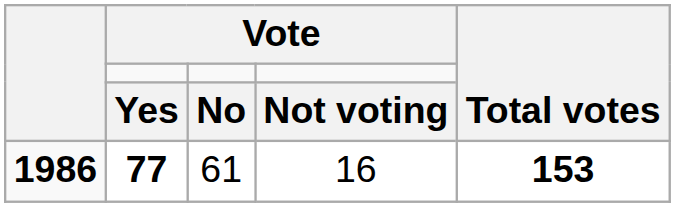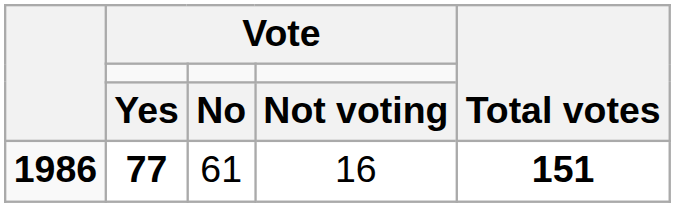(563, 170) 153 -> (563, 170) 151
